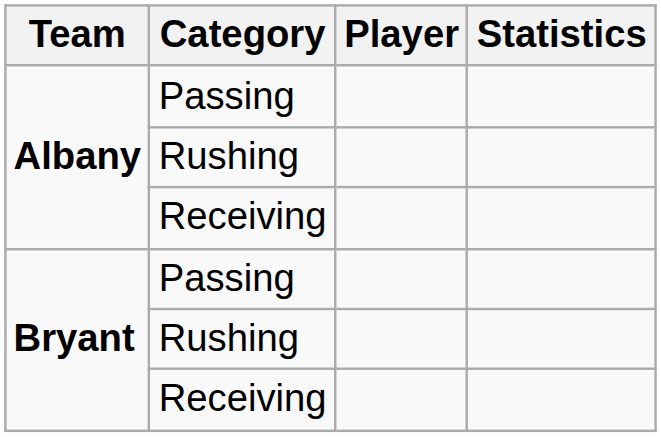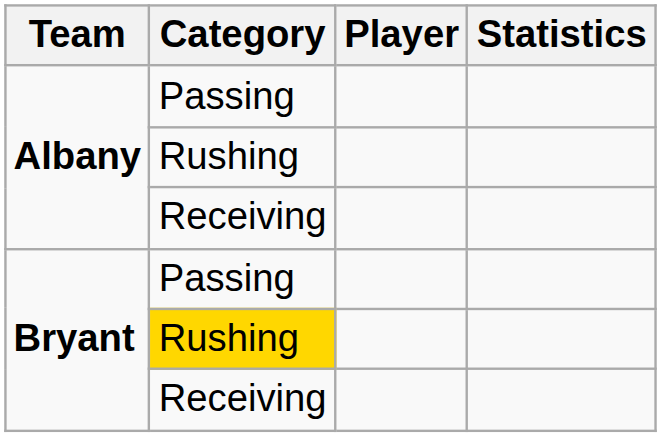(229, 338) no background -> (229, 338) gold background
